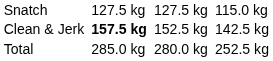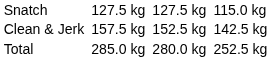(119, 29) bold -> (118, 29) normal
